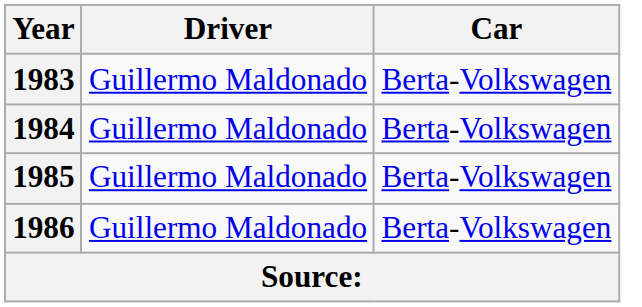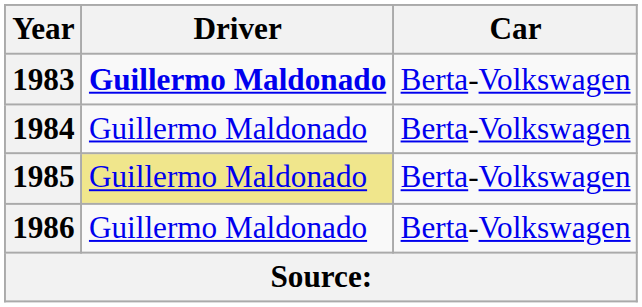(228, 78) normal -> (238, 78) bold
(228, 177) no background -> (228, 177) khaki background
